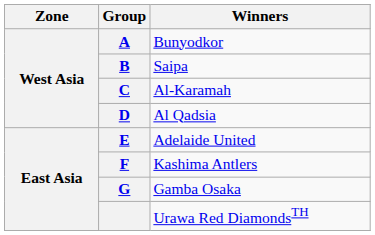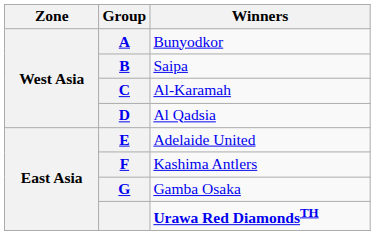(231, 215) normal -> (236, 215) bold
